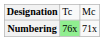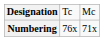(70, 28) lightgreen background -> (70, 28) no background
